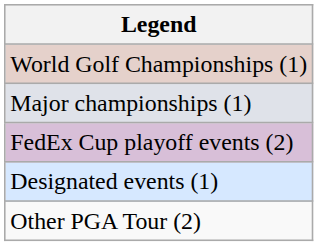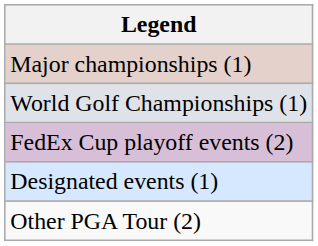(159, 63) World Golf Championships (1) -> (131, 63) Major championships (1)
(131, 103) Major championships (1) -> (159, 103) World Golf Championships (1)
